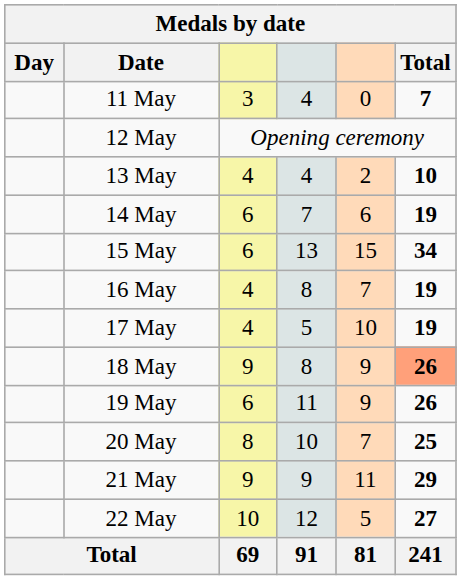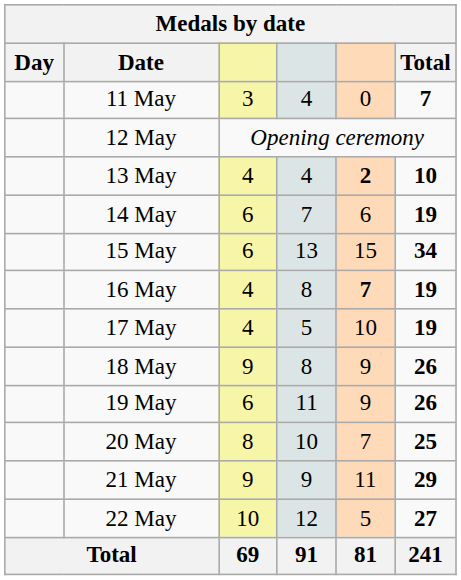(365, 175) normal -> (365, 175) bold
(365, 289) normal -> (365, 289) bold
(425, 365) lightsalmon background -> (425, 365) no background
